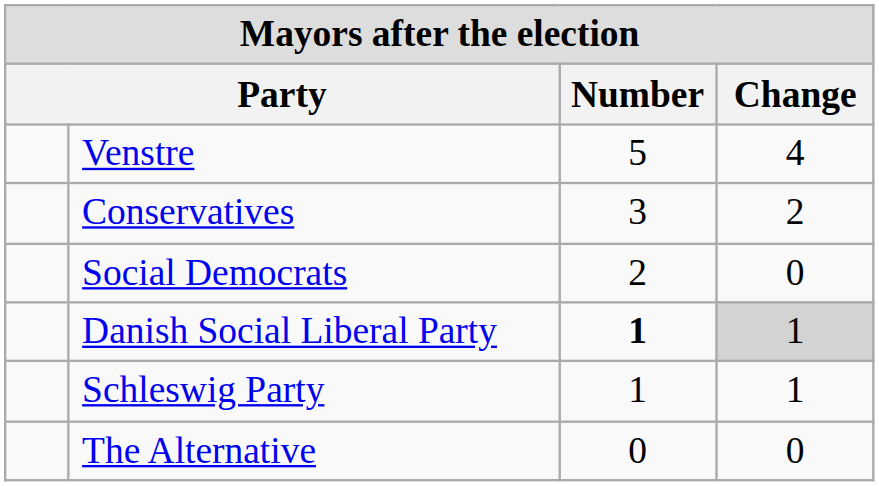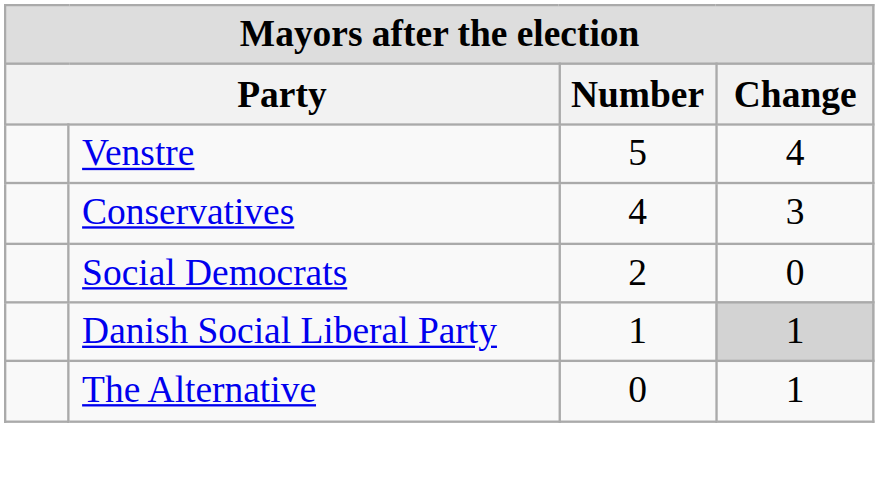(638, 212) 3 -> (638, 212) 4
(795, 212) 2 -> (795, 212) 3
(638, 331) bold -> (638, 331) normal
- row: (203, 390)
(795, 449) 0 -> (795, 390) 1
